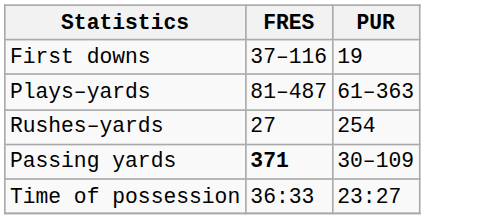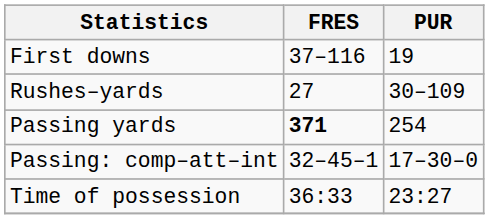- row: (80, 92)
(356, 127) 254 -> (427, 92) 30–109
(376, 162) 30–109 -> (408, 127) 254
+ row: (144, 162)
